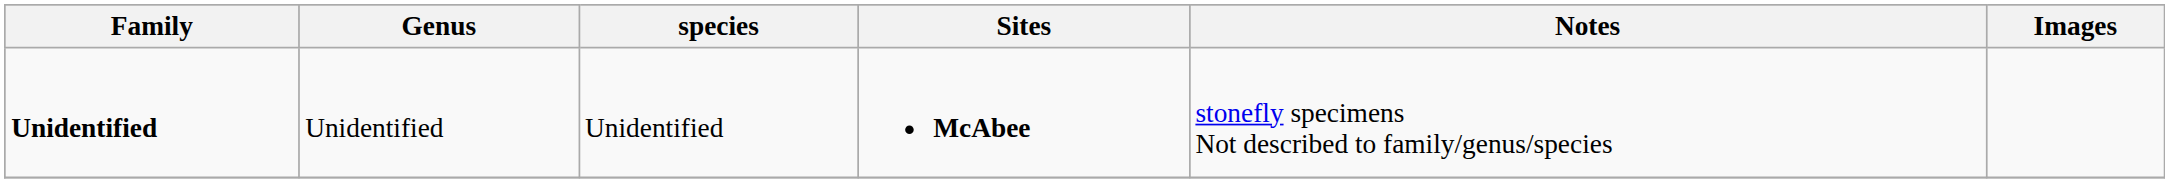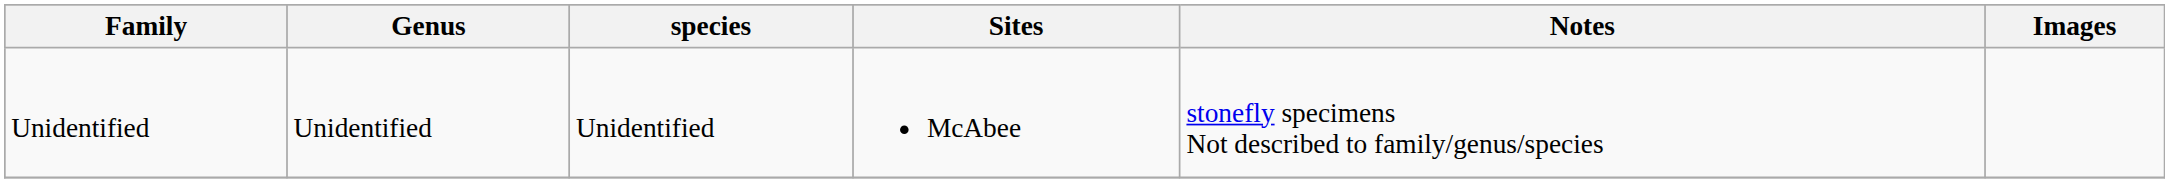(84, 127) bold -> (80, 127) normal
(1024, 128) bold -> (1016, 128) normal
